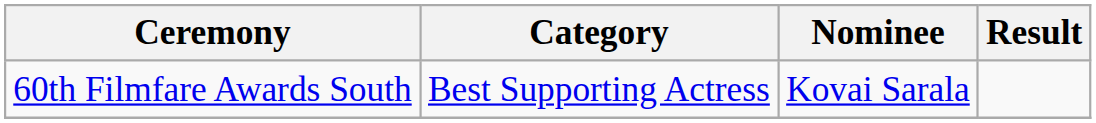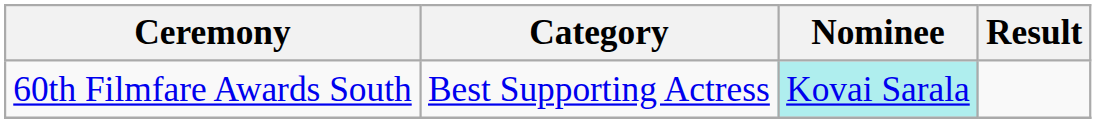(878, 88) no background -> (878, 88) paleturquoise background
